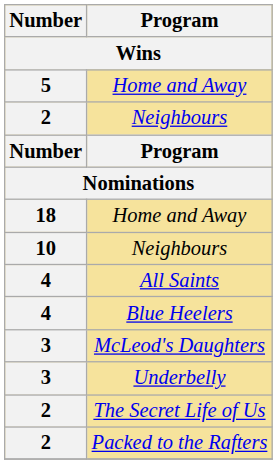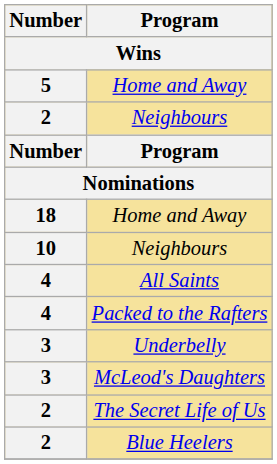(179, 313) Blue Heelers -> (179, 313) Packed to the Rafters
(179, 345) McLeod's Daughters -> (179, 345) Underbelly
(179, 378) Underbelly -> (179, 378) McLeod's Daughters
(179, 442) Packed to the Rafters -> (179, 442) Blue Heelers
